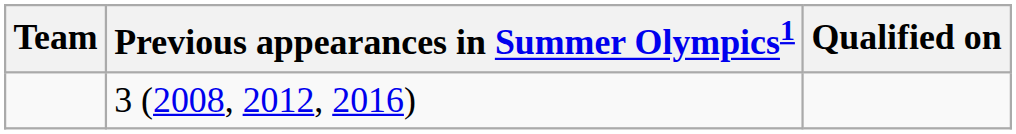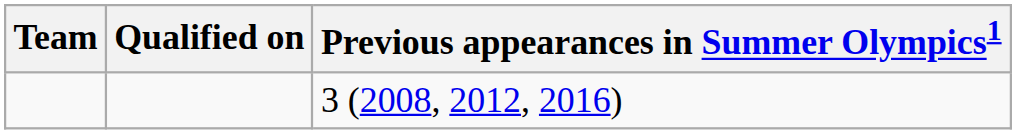columns swapped: (907, 37) <-> (455, 37)
